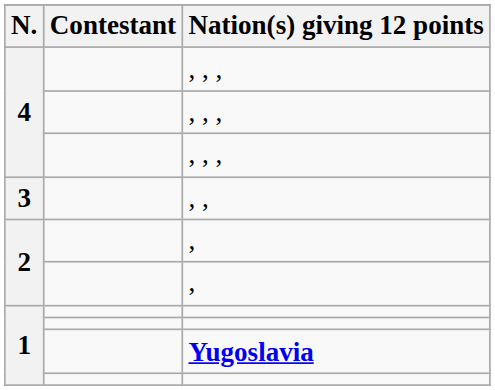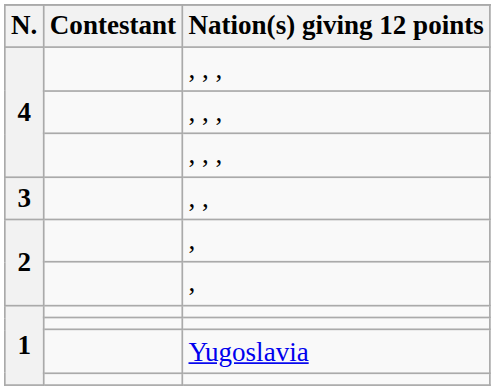(251, 351) bold -> (249, 351) normal
